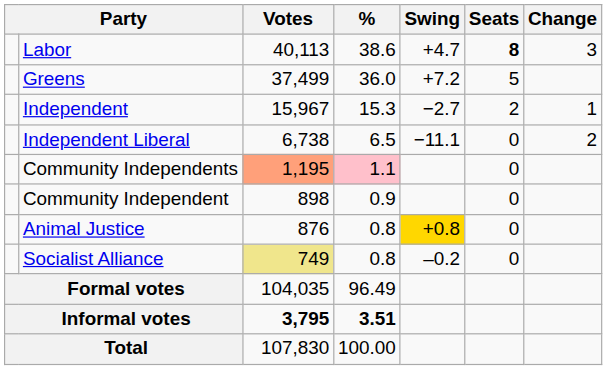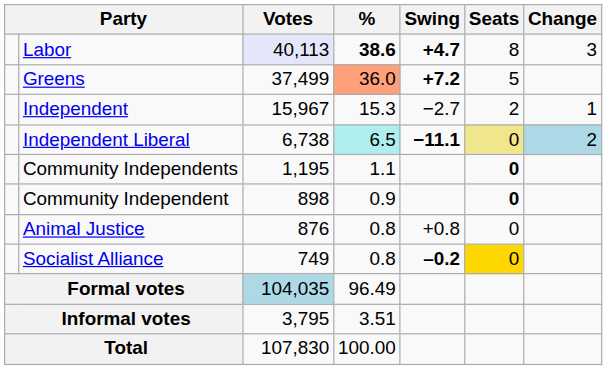(301, 49) no background -> (301, 49) lavender background
(377, 49) normal -> (377, 49) bold
(441, 49) normal -> (441, 49) bold
(514, 49) bold -> (514, 49) normal
(377, 79) no background -> (377, 79) lightsalmon background
(441, 79) normal -> (441, 79) bold
(383, 139) no background -> (383, 139) paleturquoise background
(437, 139) normal -> (437, 139) bold
(514, 139) no background -> (514, 139) khaki background
(592, 139) no background -> (592, 139) lightblue background
(306, 169) lightsalmon background -> (306, 169) no background
(383, 169) pink background -> (383, 169) no background
(514, 169) normal -> (514, 169) bold
(514, 199) normal -> (514, 199) bold
(441, 229) gold background -> (441, 229) no background
(314, 259) khaki background -> (314, 259) no background
(442, 259) normal -> (442, 259) bold
(514, 259) no background -> (514, 259) gold background
(295, 288) no background -> (295, 288) lightblue background
(306, 318) bold -> (306, 318) normal
(377, 318) bold -> (377, 318) normal
